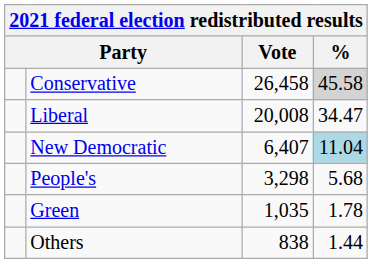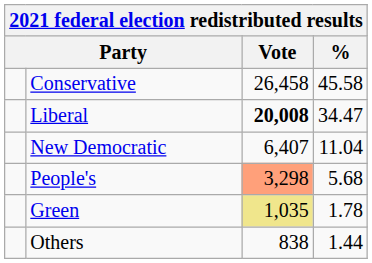(340, 83) lightgrey background -> (340, 83) no background
(281, 115) normal -> (281, 115) bold
(341, 147) lightblue background -> (341, 147) no background
(286, 178) no background -> (286, 178) lightsalmon background
(286, 210) no background -> (286, 210) khaki background
